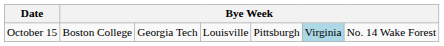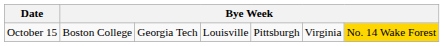(323, 32) lightblue background -> (323, 32) no background
(391, 32) no background -> (391, 32) gold background
